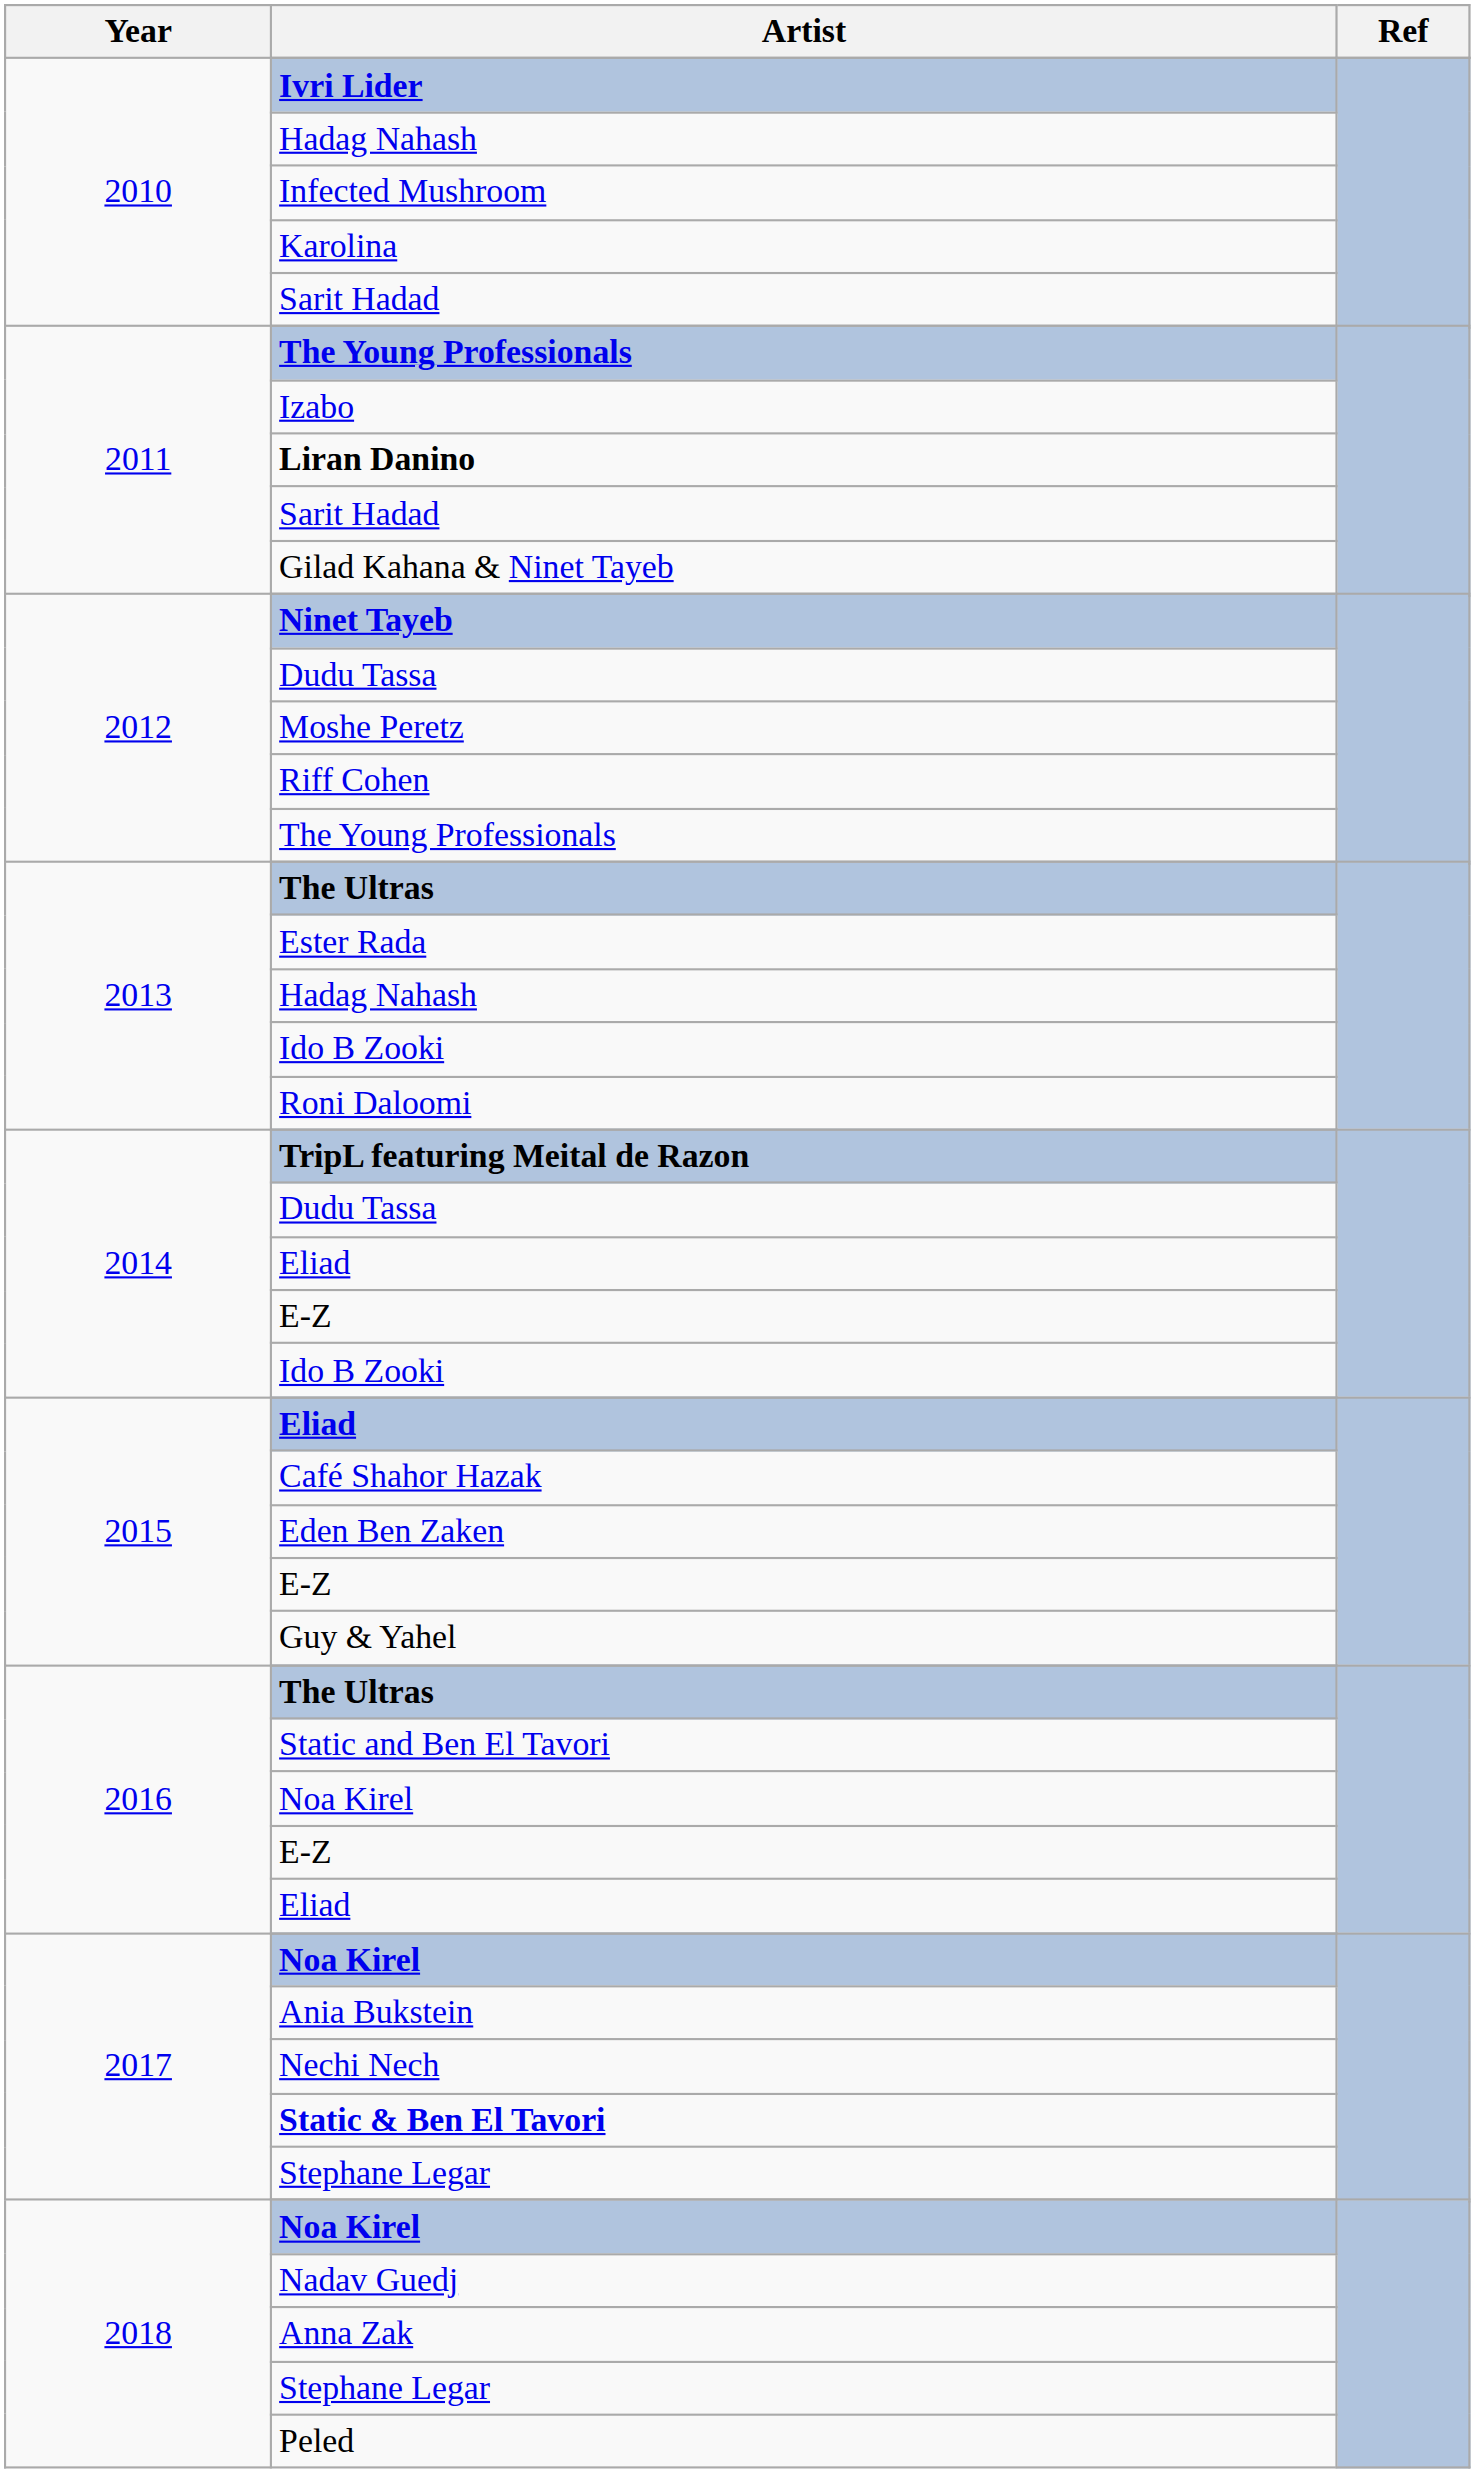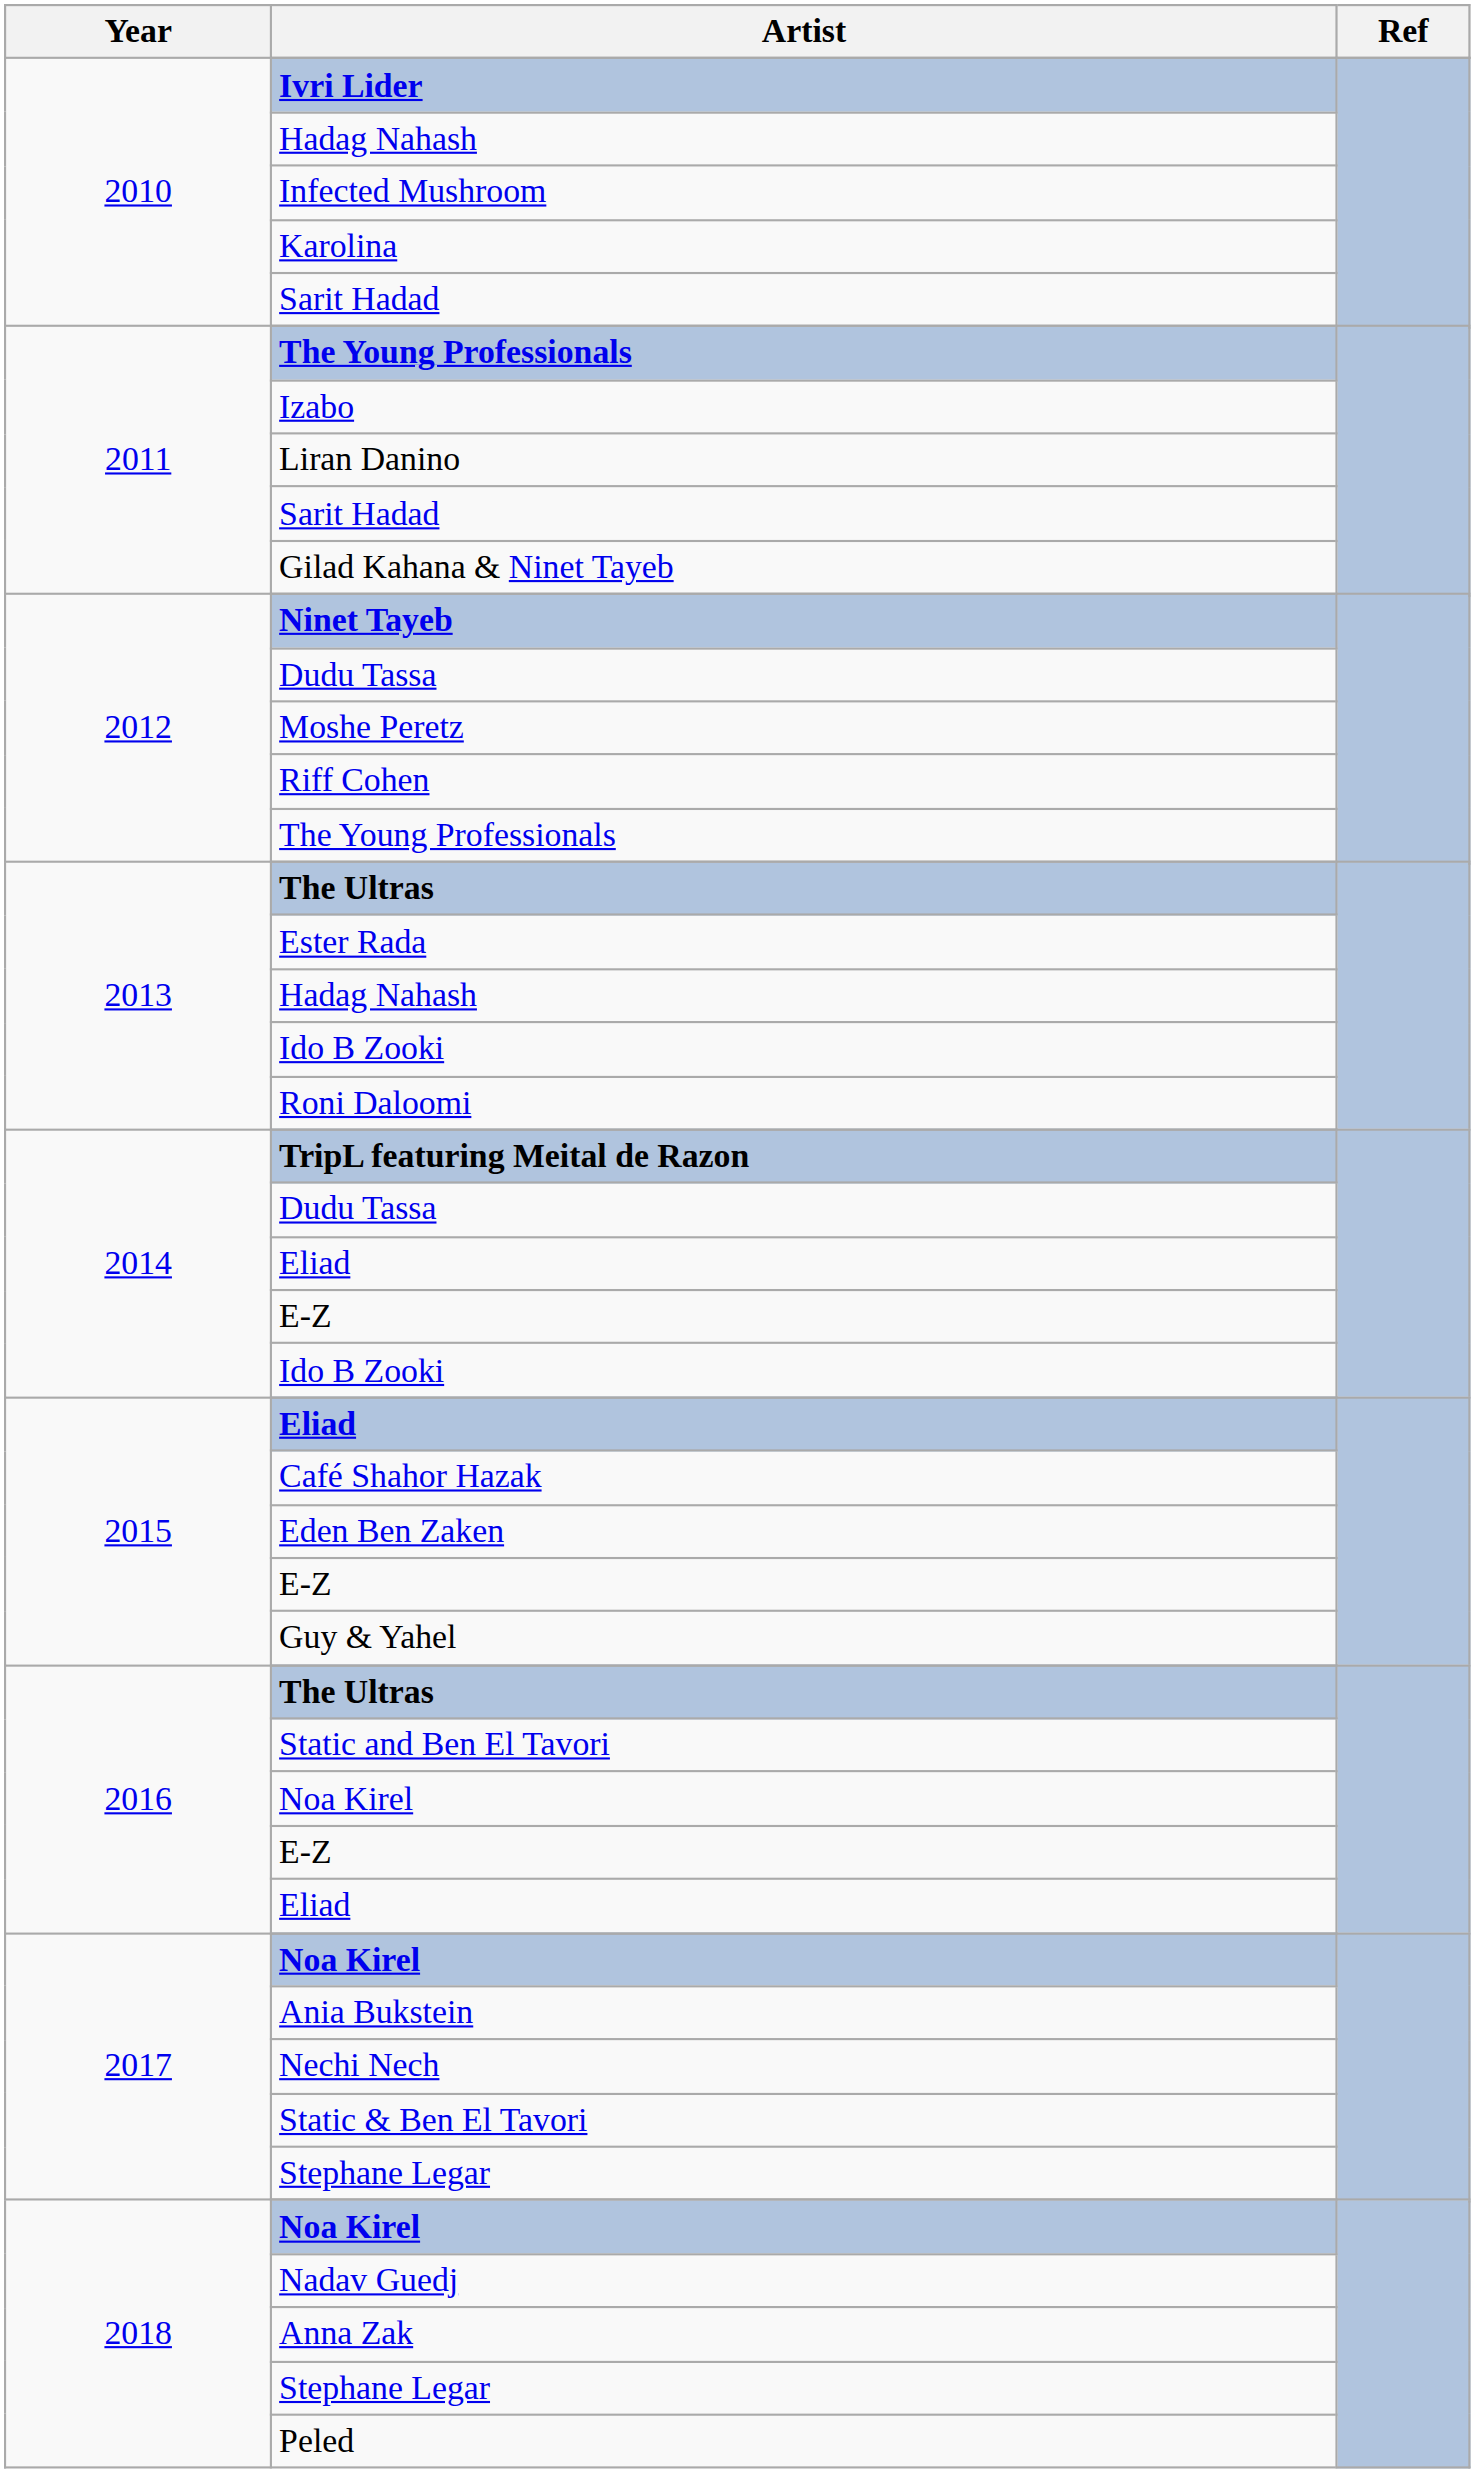(377, 459) bold -> (370, 459) normal
(442, 2119) bold -> (433, 2119) normal
